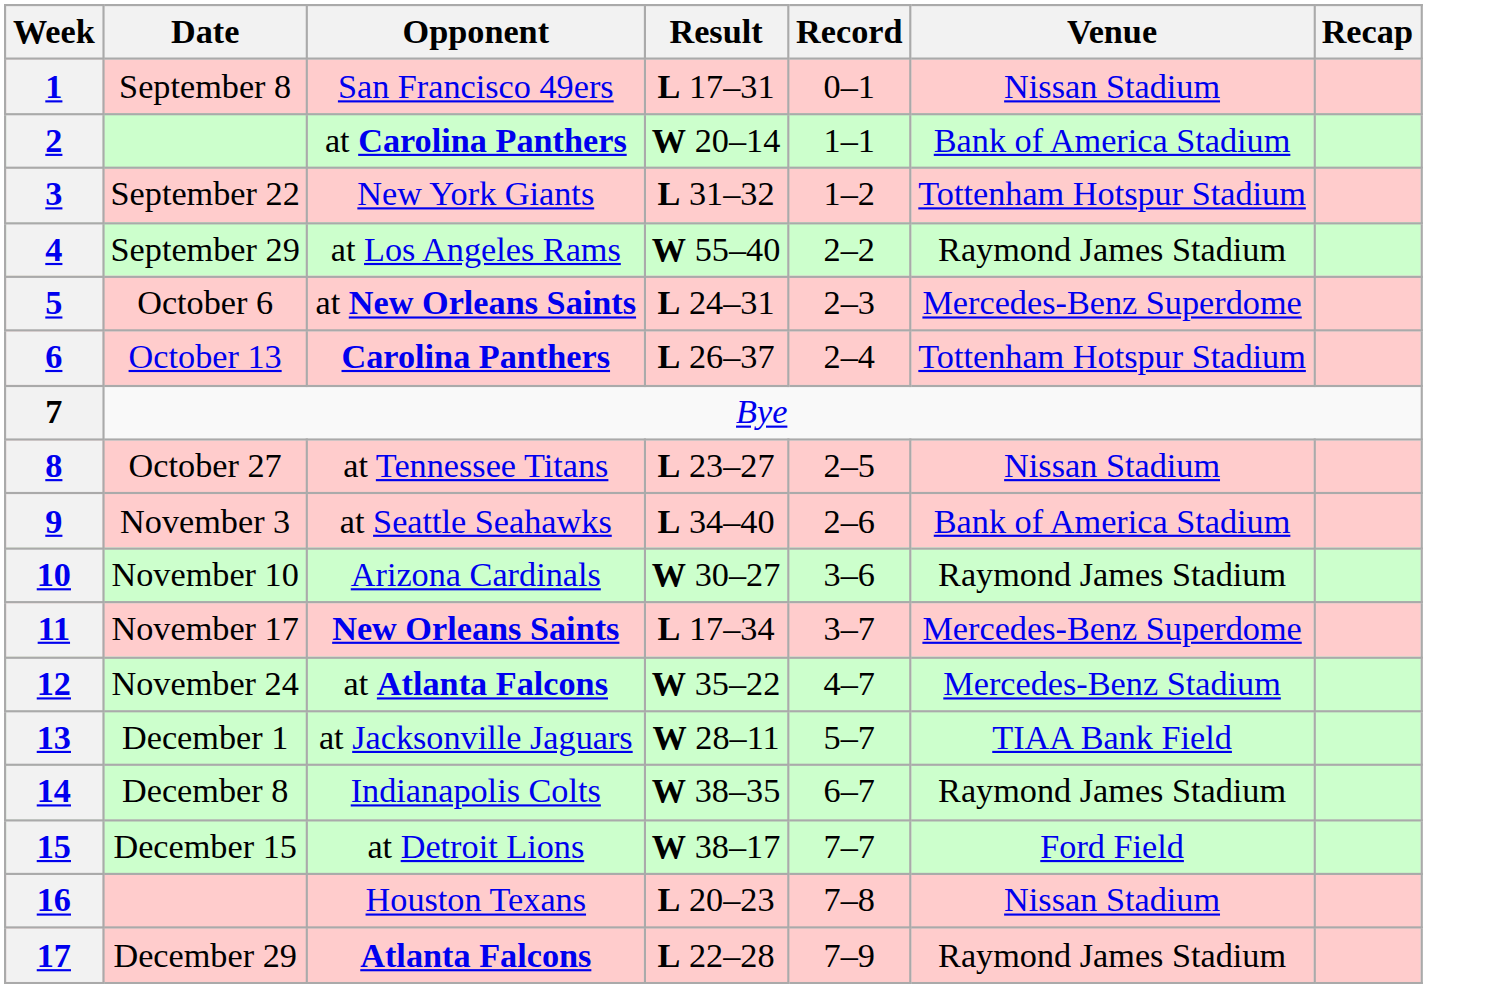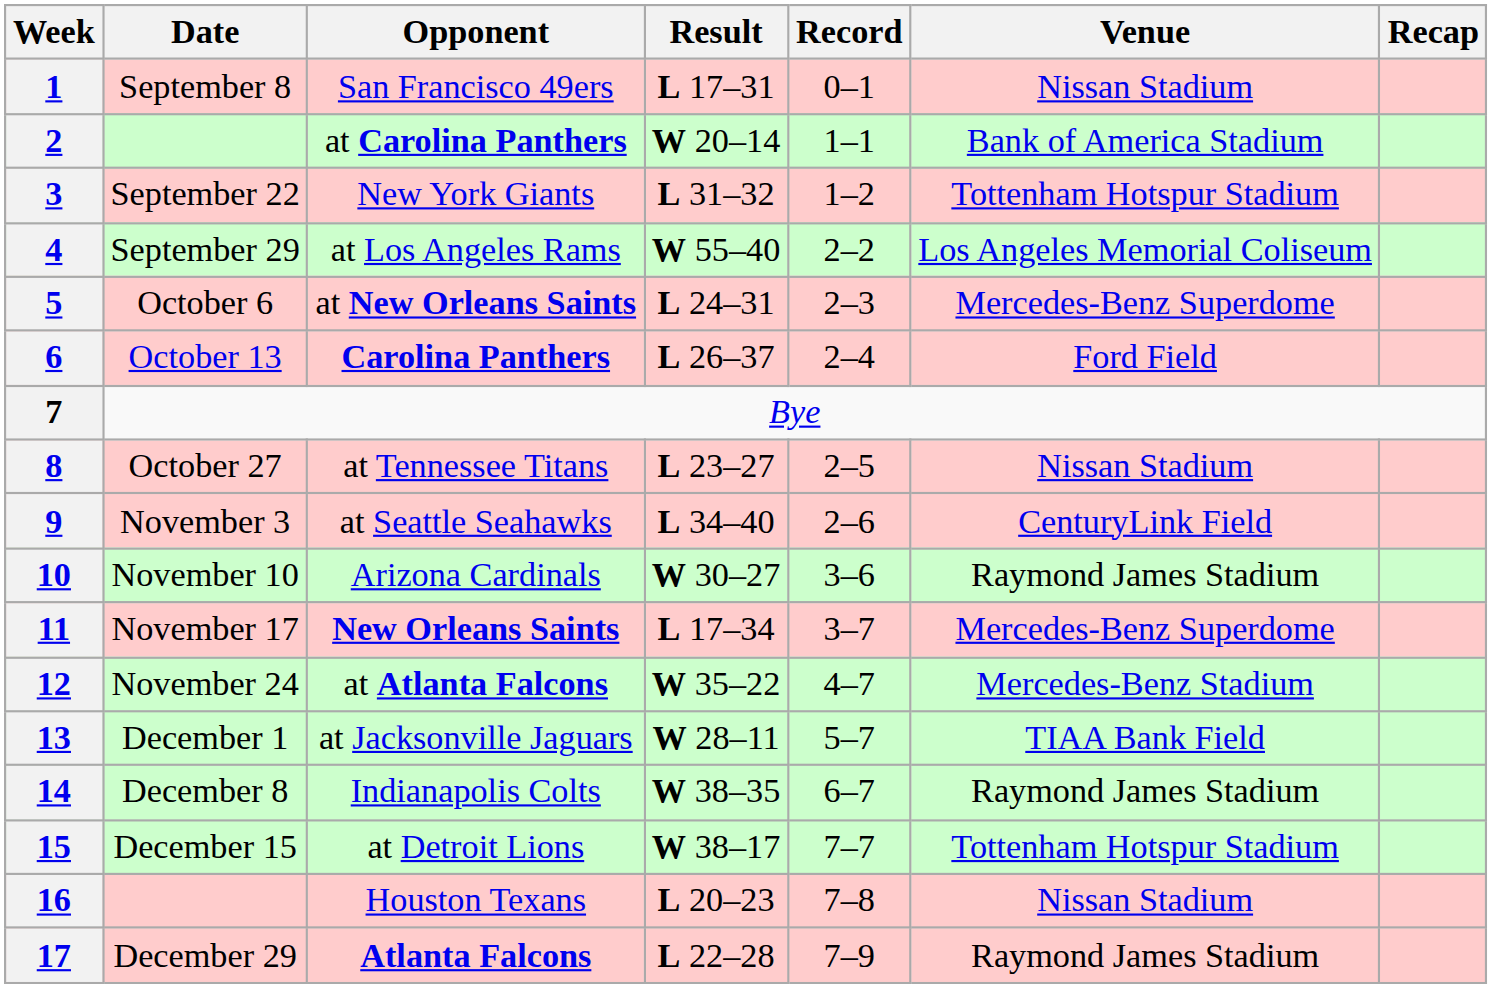(1112, 248) Raymond James Stadium -> (1145, 248) Los Angeles Memorial Coliseum
(1112, 357) Tottenham Hotspur Stadium -> (1145, 357) Ford Field
(1112, 520) Bank of America Stadium -> (1145, 520) CenturyLink Field
(1112, 846) Ford Field -> (1145, 846) Tottenham Hotspur Stadium
